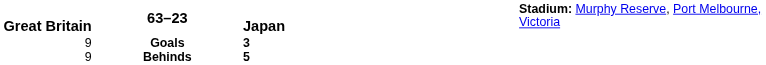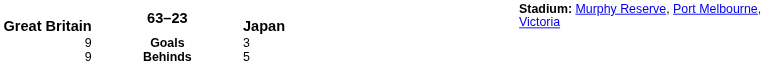(246, 50) bold -> (246, 50) normal
